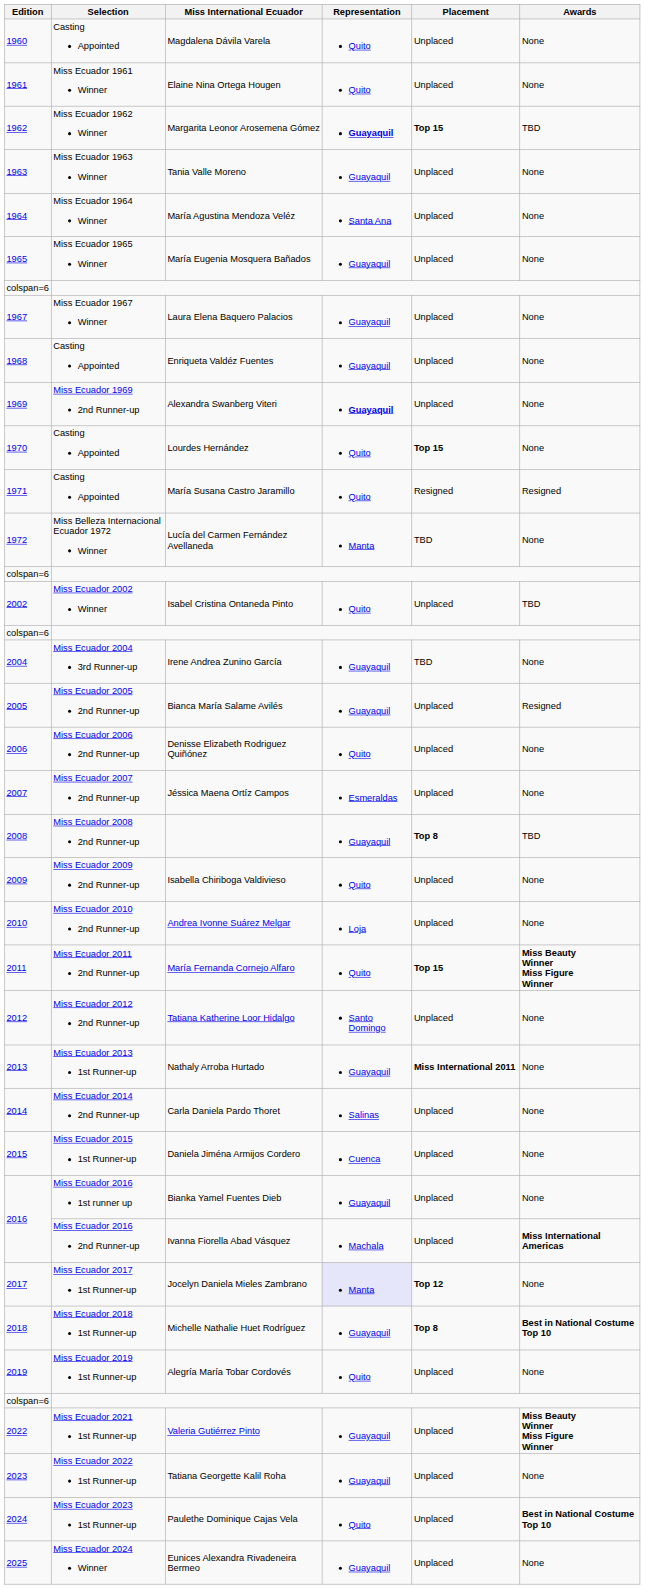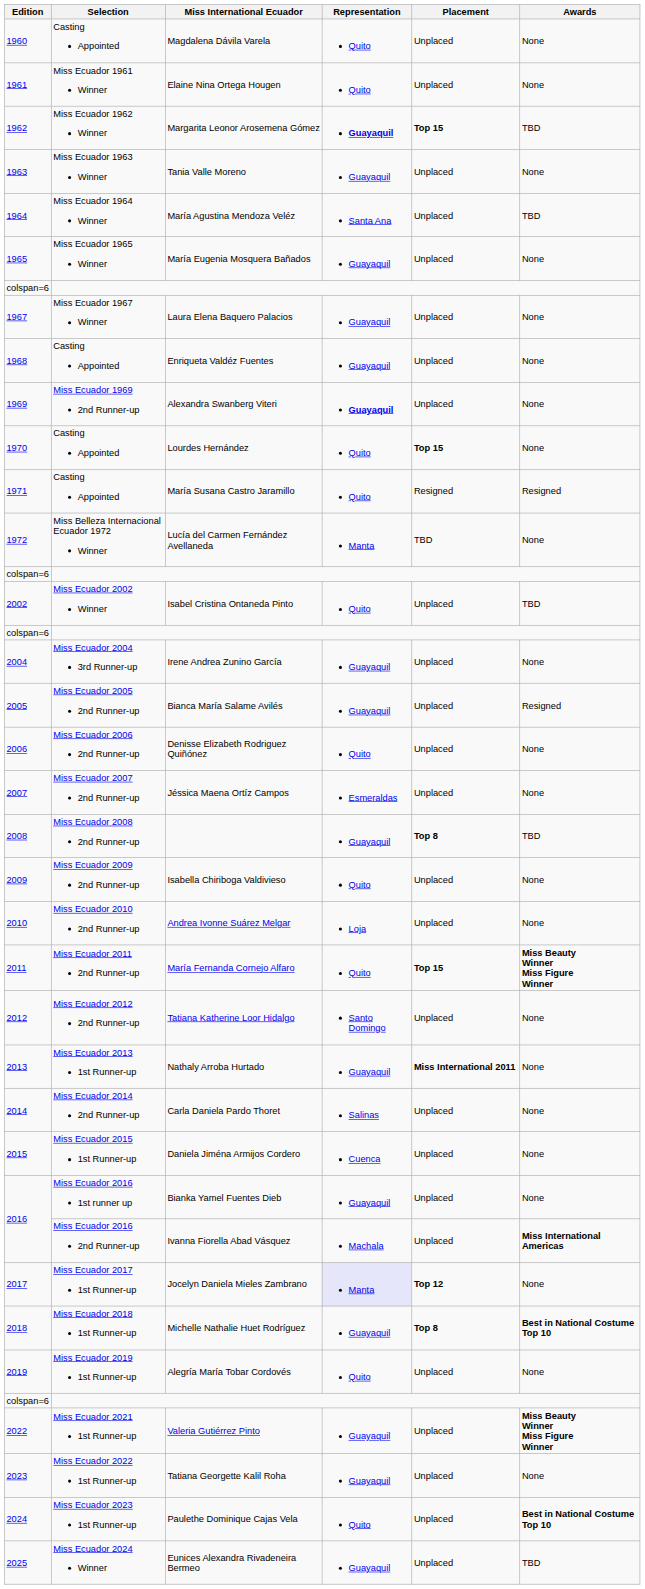(533, 215) None -> (531, 215) TBD
(423, 662) TBD -> (433, 662) Unplaced
(533, 1563) None -> (531, 1563) TBD
